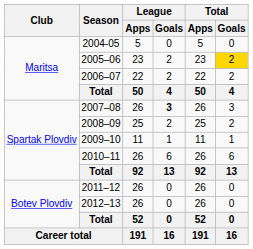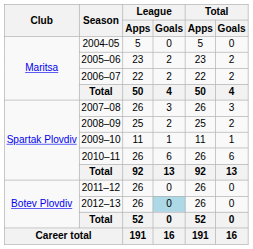(232, 60) gold background -> (232, 60) no background
(169, 108) bold -> (169, 108) normal
(169, 204) no background -> (169, 204) lightblue background
